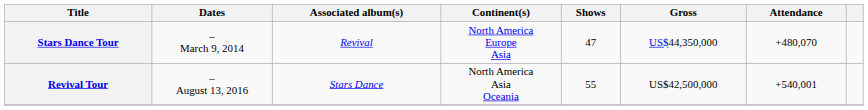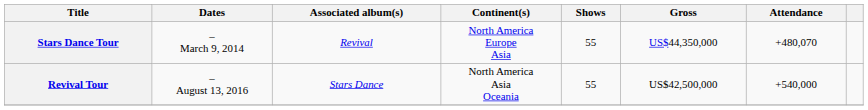(591, 42) 47 -> (591, 42) 55
(796, 84) +540,001 -> (796, 84) +540,000
